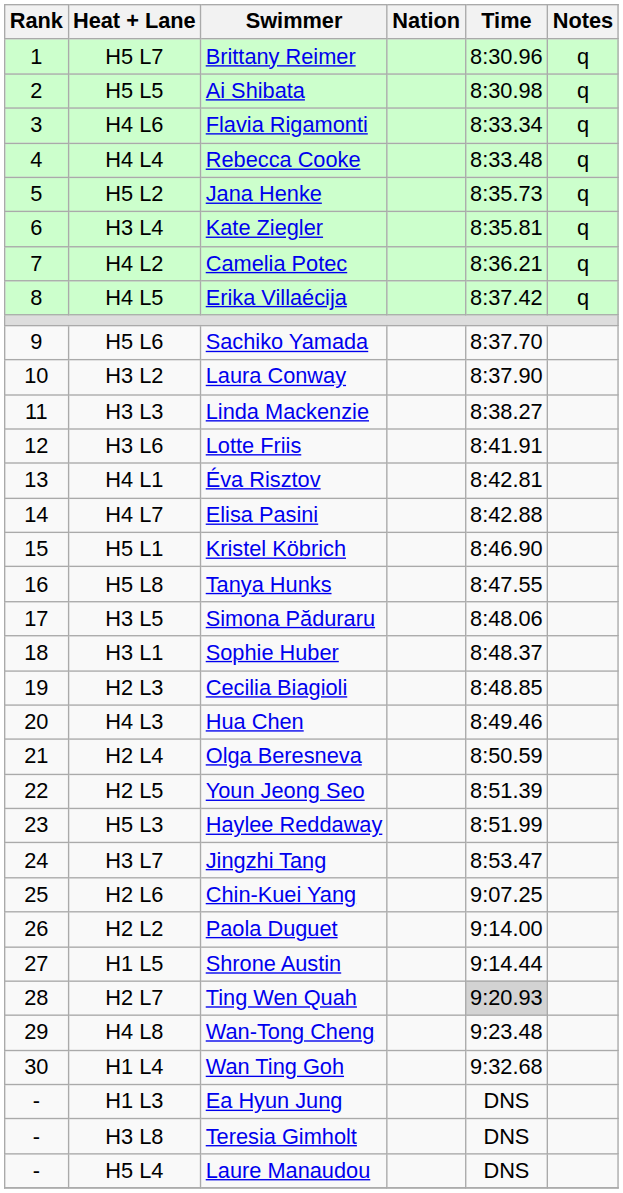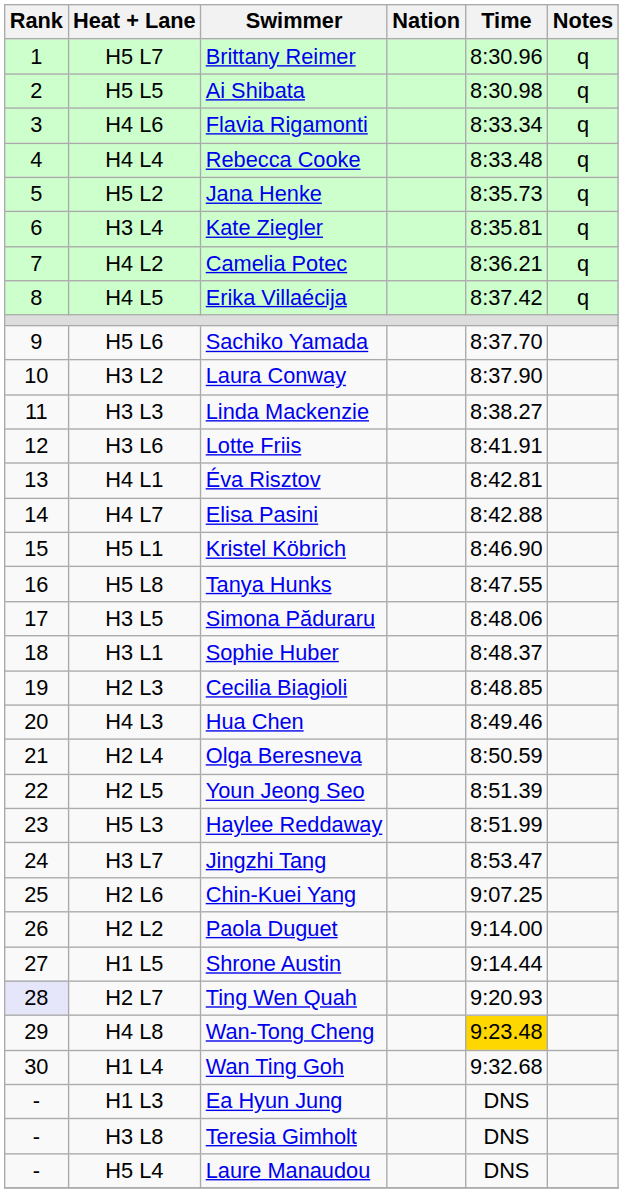(36, 998) no background -> (36, 998) lavender background
(506, 998) lightgrey background -> (506, 998) no background
(506, 1032) no background -> (506, 1032) gold background
